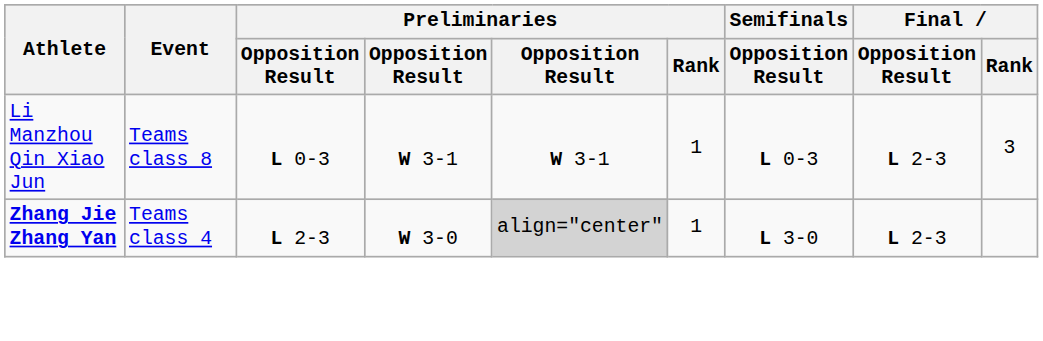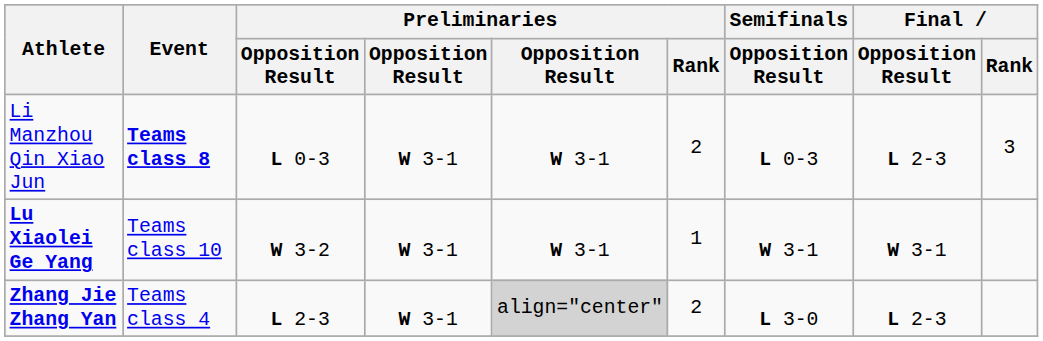(171, 147) normal -> (169, 147) bold
(696, 147) 1 -> (696, 147) 2
+ row: (51, 239)
(428, 239) W 3-0 -> (428, 320) W 3-1
(696, 227) 1 -> (696, 308) 2
